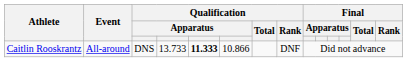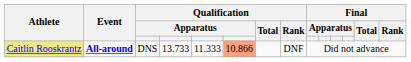(44, 49) no background -> (44, 49) khaki background
(108, 49) normal -> (109, 49) bold
(204, 49) bold -> (207, 49) normal
(236, 49) no background -> (239, 49) lightsalmon background
